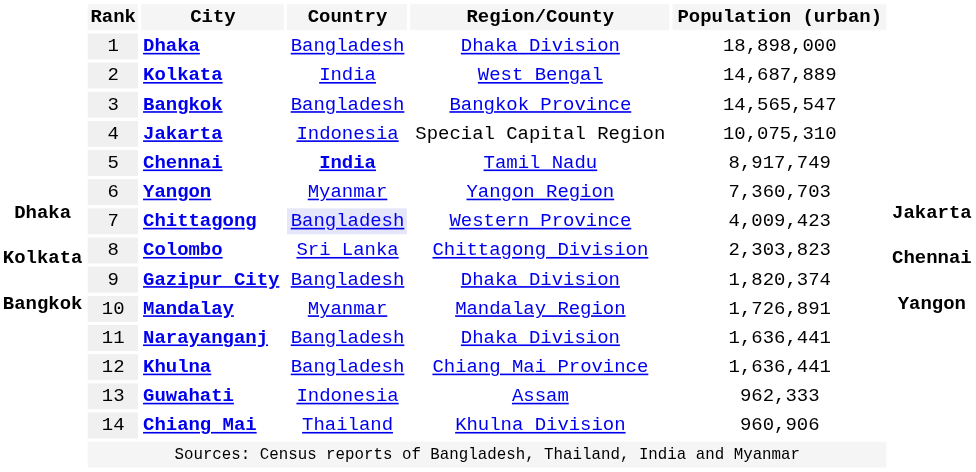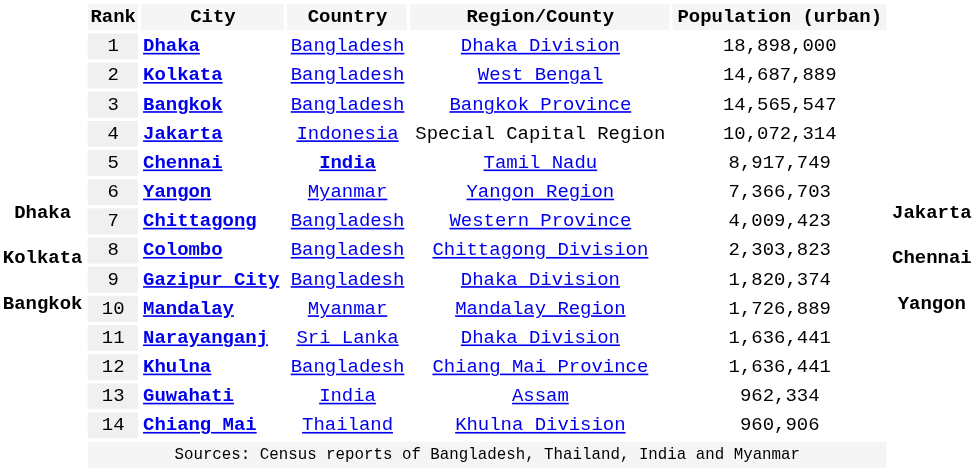(348, 76) India -> (348, 76) Bangladesh
(780, 134) 10,075,310 -> (780, 134) 10,072,314
(780, 192) 7,360,703 -> (780, 192) 7,366,703
(348, 221) lavender background -> (348, 221) no background
(348, 250) Sri Lanka -> (348, 250) Bangladesh
(780, 309) 1,726,891 -> (780, 309) 1,726,889
(348, 338) Bangladesh -> (348, 338) Sri Lanka
(348, 396) Indonesia -> (348, 396) India
(780, 396) 962,333 -> (780, 396) 962,334
